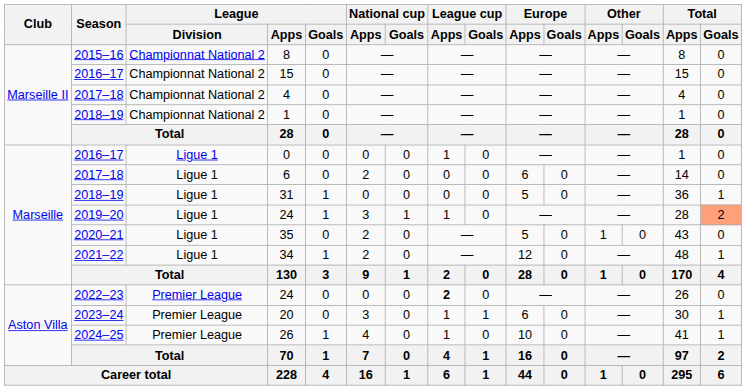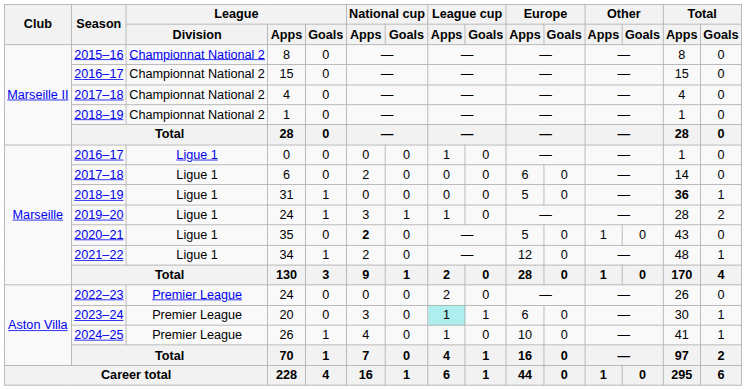(682, 194) normal -> (682, 194) bold
(721, 214) lightsalmon background -> (721, 214) no background
(366, 235) normal -> (366, 235) bold
(447, 295) bold -> (447, 295) normal
(447, 315) no background -> (447, 315) paleturquoise background
